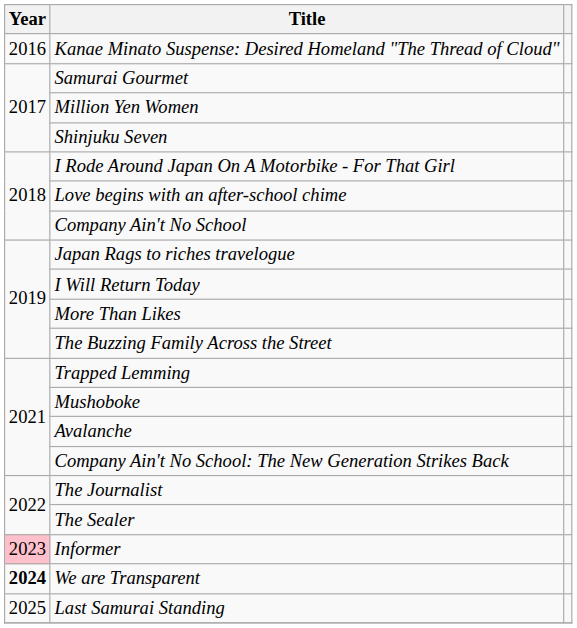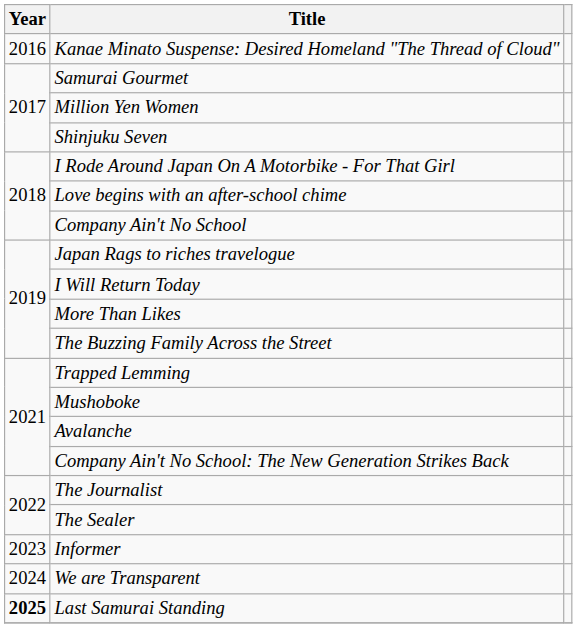(27, 549) pink background -> (27, 549) no background
(27, 578) bold -> (27, 578) normal
(27, 607) normal -> (27, 607) bold
